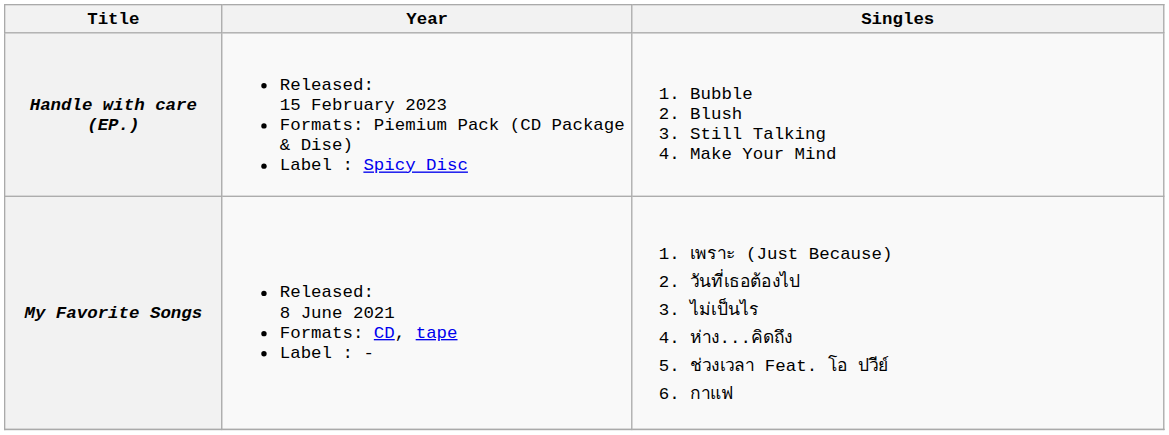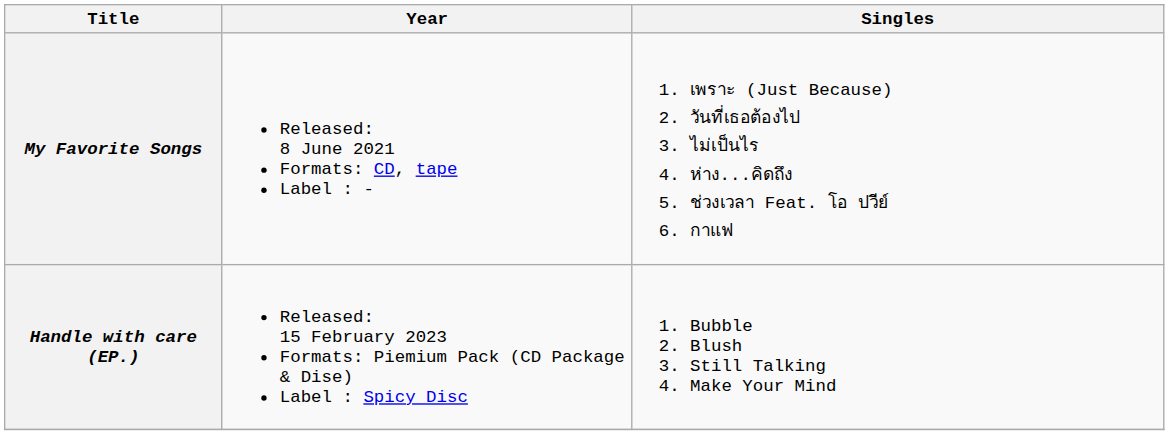rows swapped: (113, 313) <-> (113, 115)
